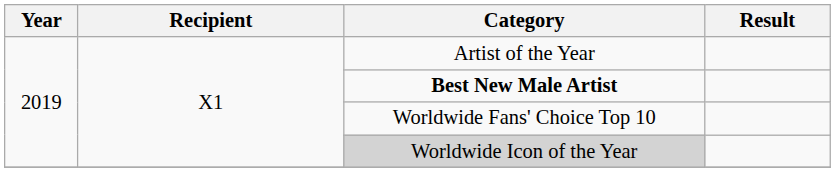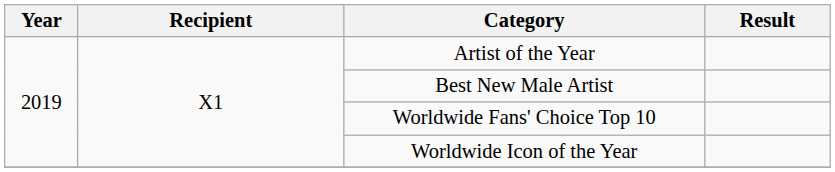(524, 85) bold -> (524, 85) normal
(524, 150) lightgrey background -> (524, 150) no background
